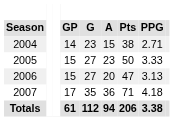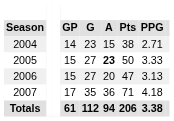(109, 60) normal -> (109, 60) bold
